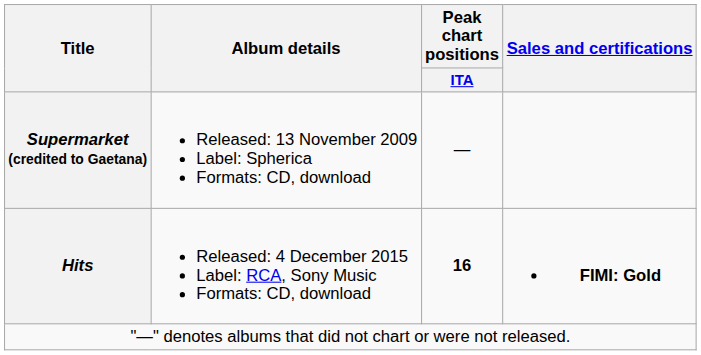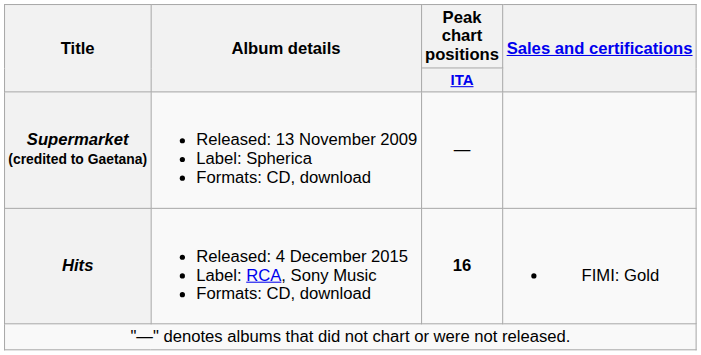(600, 275) bold -> (600, 275) normal
